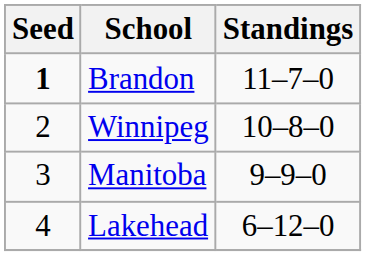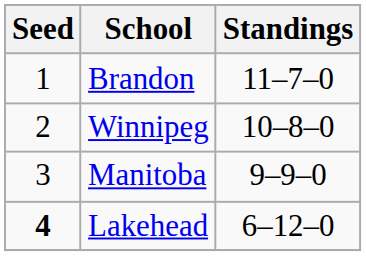(43, 77) bold -> (43, 77) normal
(43, 224) normal -> (43, 224) bold
